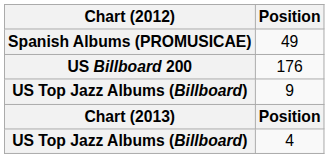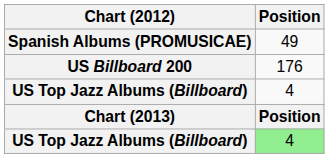(290, 91) 9 -> (290, 91) 4
(290, 141) no background -> (290, 141) lightgreen background
